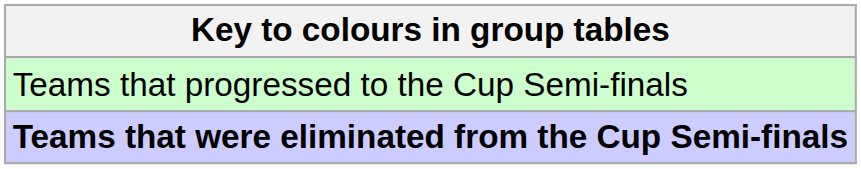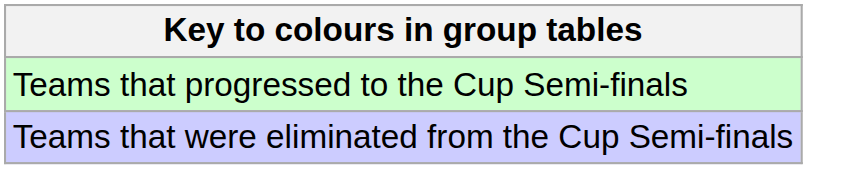(430, 136) bold -> (403, 136) normal
